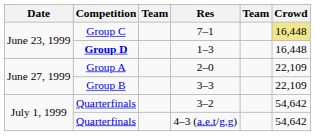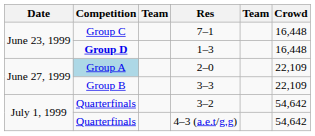(291, 31) khaki background -> (291, 31) no background
(106, 67) no background -> (106, 67) lightblue background
